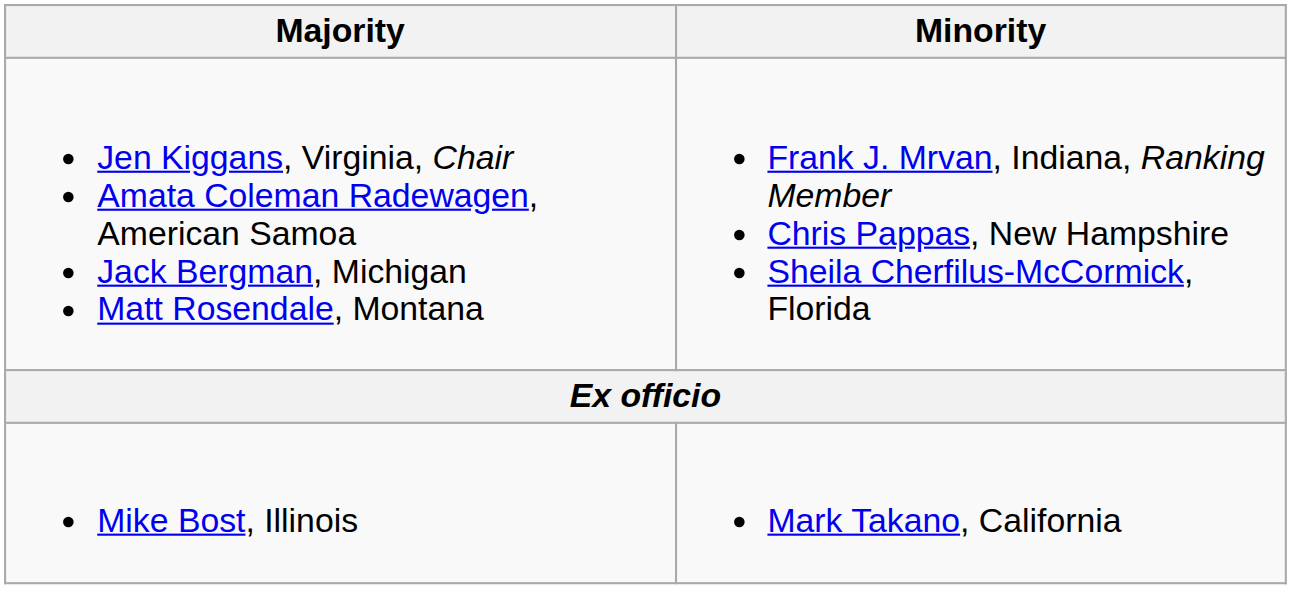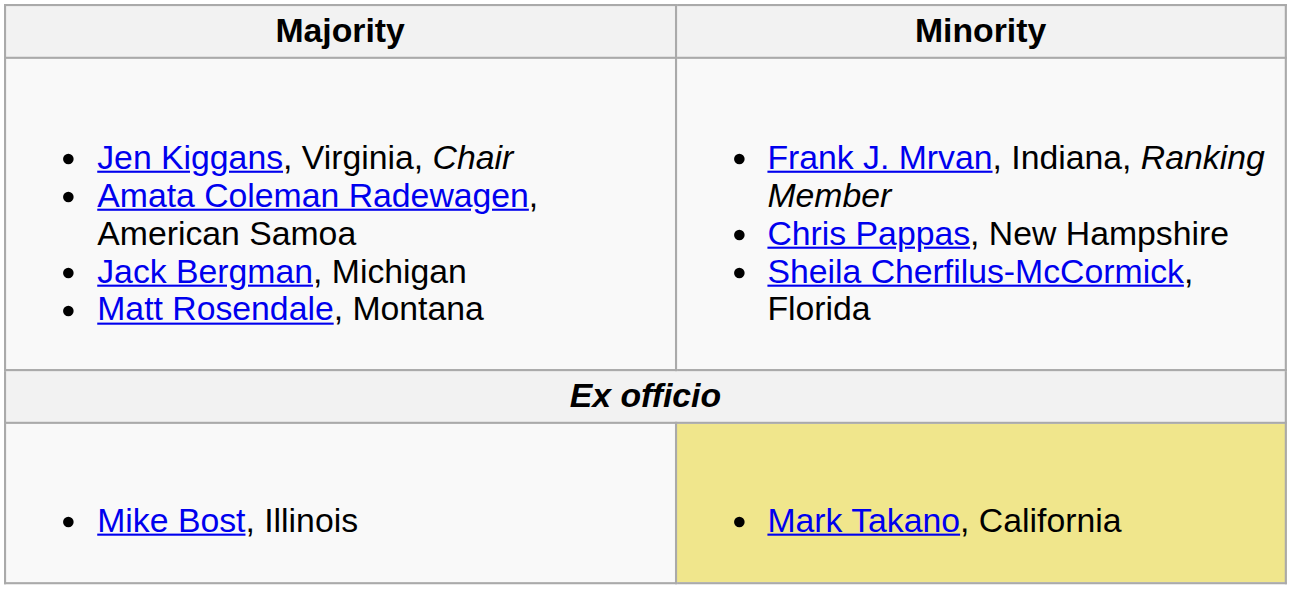(981, 522) no background -> (981, 522) khaki background
